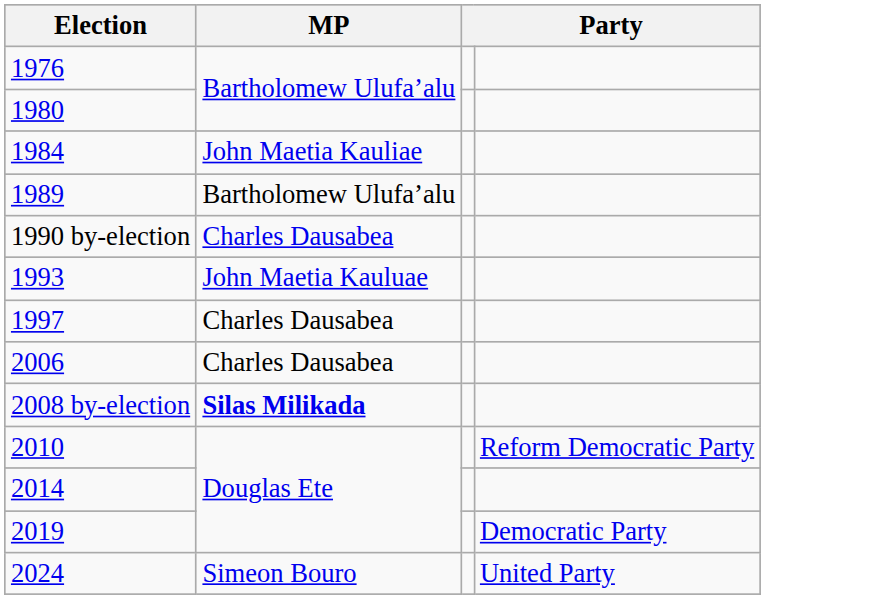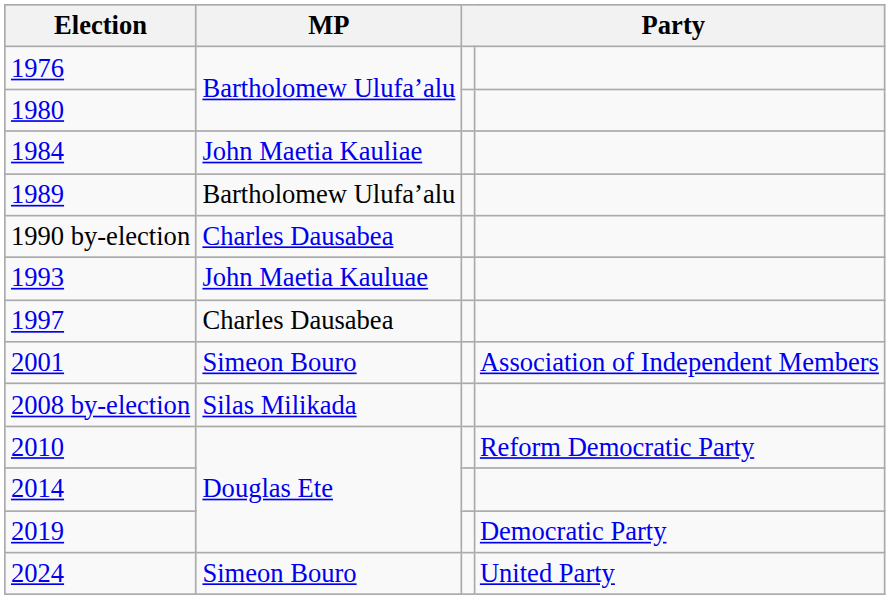+ row: (38, 362)
- row: (38, 362)
(284, 404) bold -> (280, 404) normal
